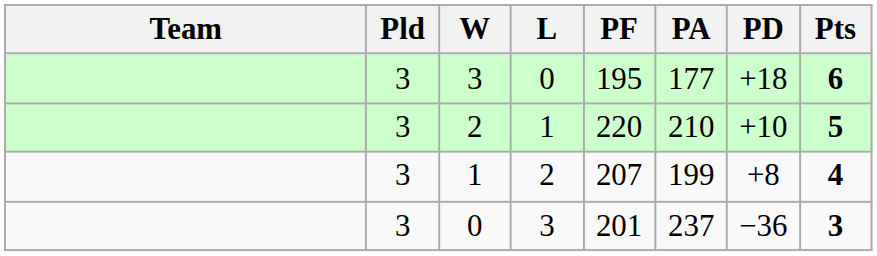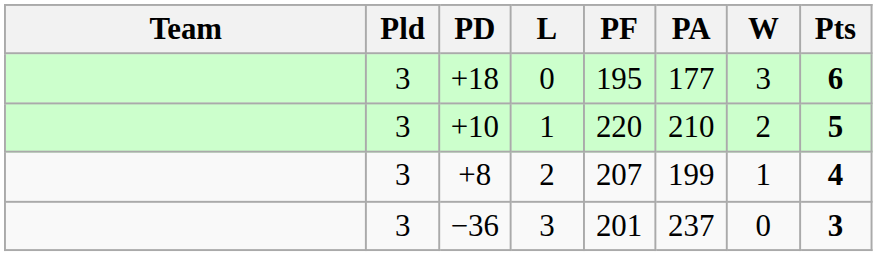columns swapped: (475, 28) <-> (763, 28)
